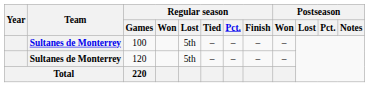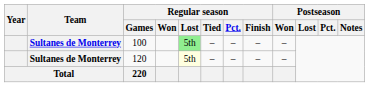(190, 43) no background -> (190, 43) lightgreen background
(190, 59) no background -> (190, 59) lightyellow background
